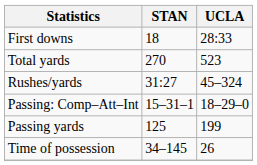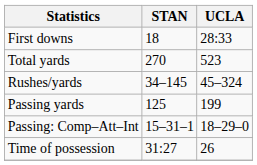(161, 82) 31:27 -> (166, 82) 34–145
rows swapped: (46, 126) <-> (73, 104)
(166, 148) 34–145 -> (161, 148) 31:27
